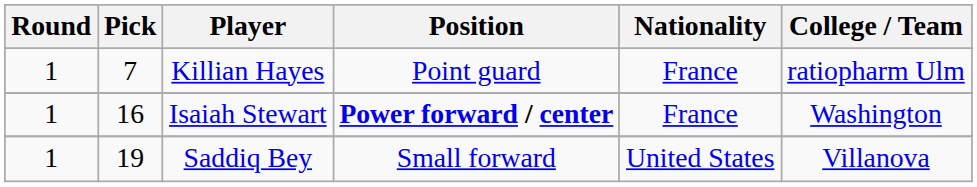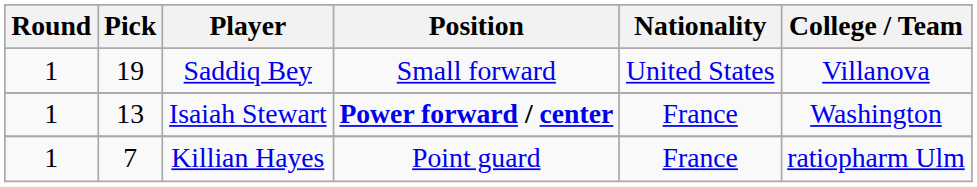rows swapped: (248, 70) <-> (248, 158)
(130, 114) 16 -> (130, 114) 13
